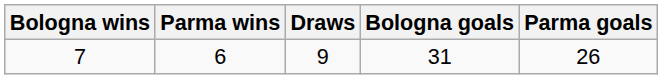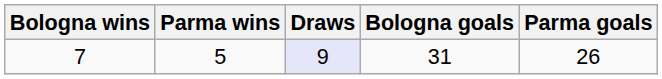(220, 56) 6 -> (220, 56) 5
(323, 56) no background -> (323, 56) lavender background
